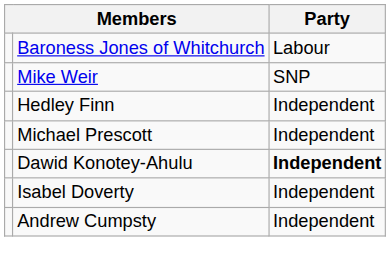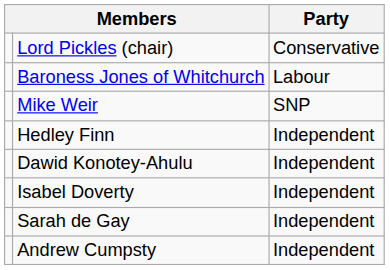+ row: (95, 47)
- row: (85, 134)
(327, 163) bold -> (324, 163) normal
+ row: (73, 221)
